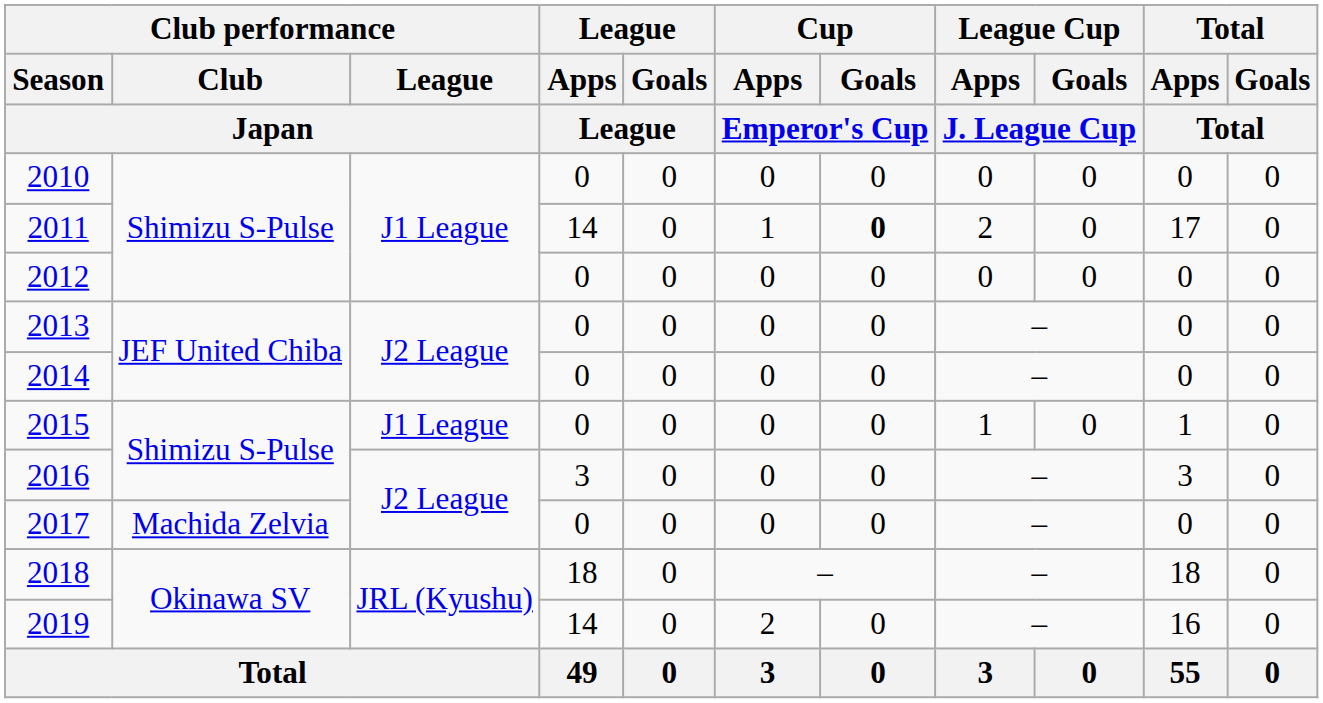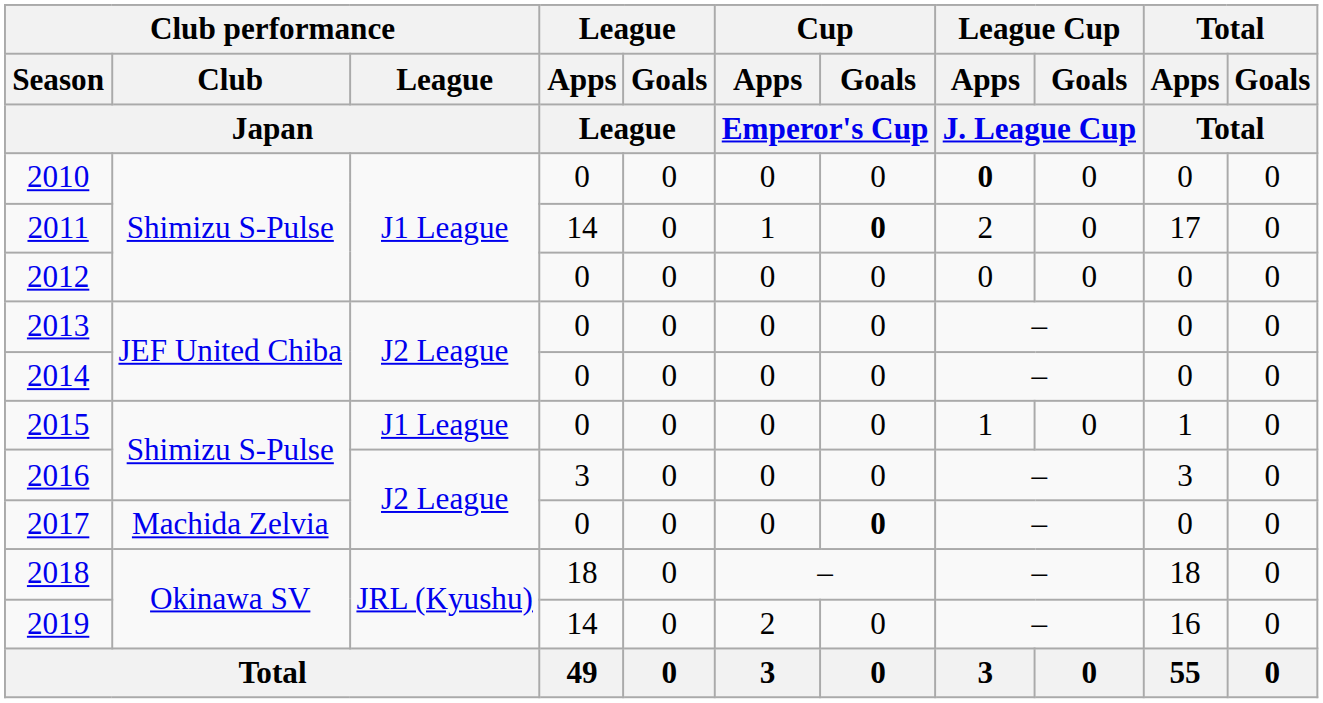(985, 177) normal -> (985, 177) bold
(878, 524) normal -> (878, 524) bold
